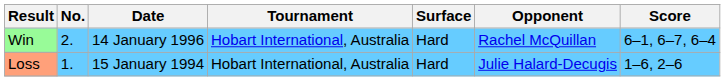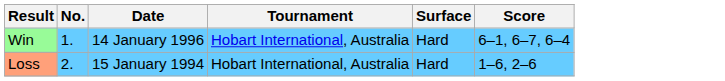- column: (548, 16)
(67, 40) 2. -> (67, 40) 1.
(67, 64) 1. -> (67, 64) 2.
